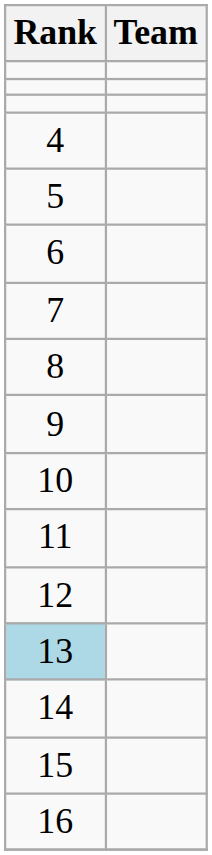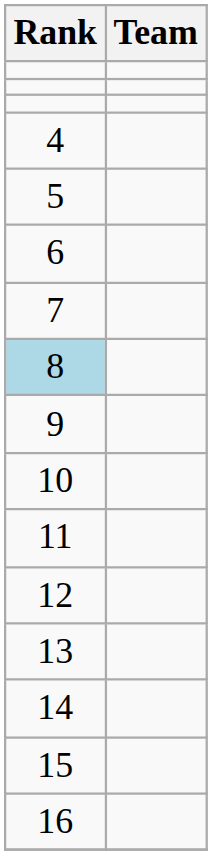(55, 366) no background -> (55, 366) lightblue background
(55, 650) lightblue background -> (55, 650) no background
